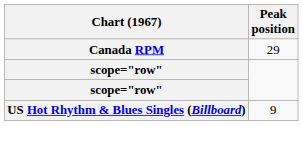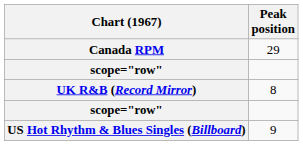+ row: (126, 89)
